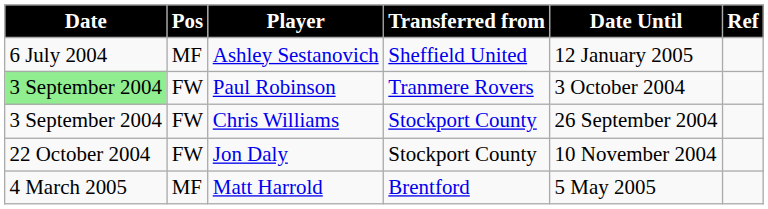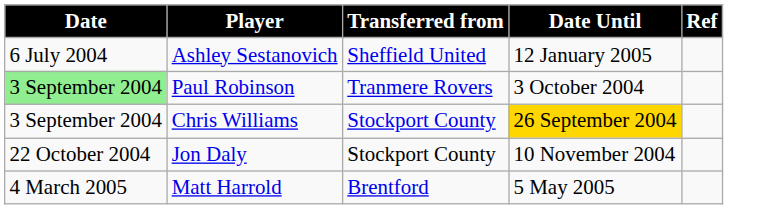- column: (187, 21)
(636, 120) no background -> (595, 120) gold background
